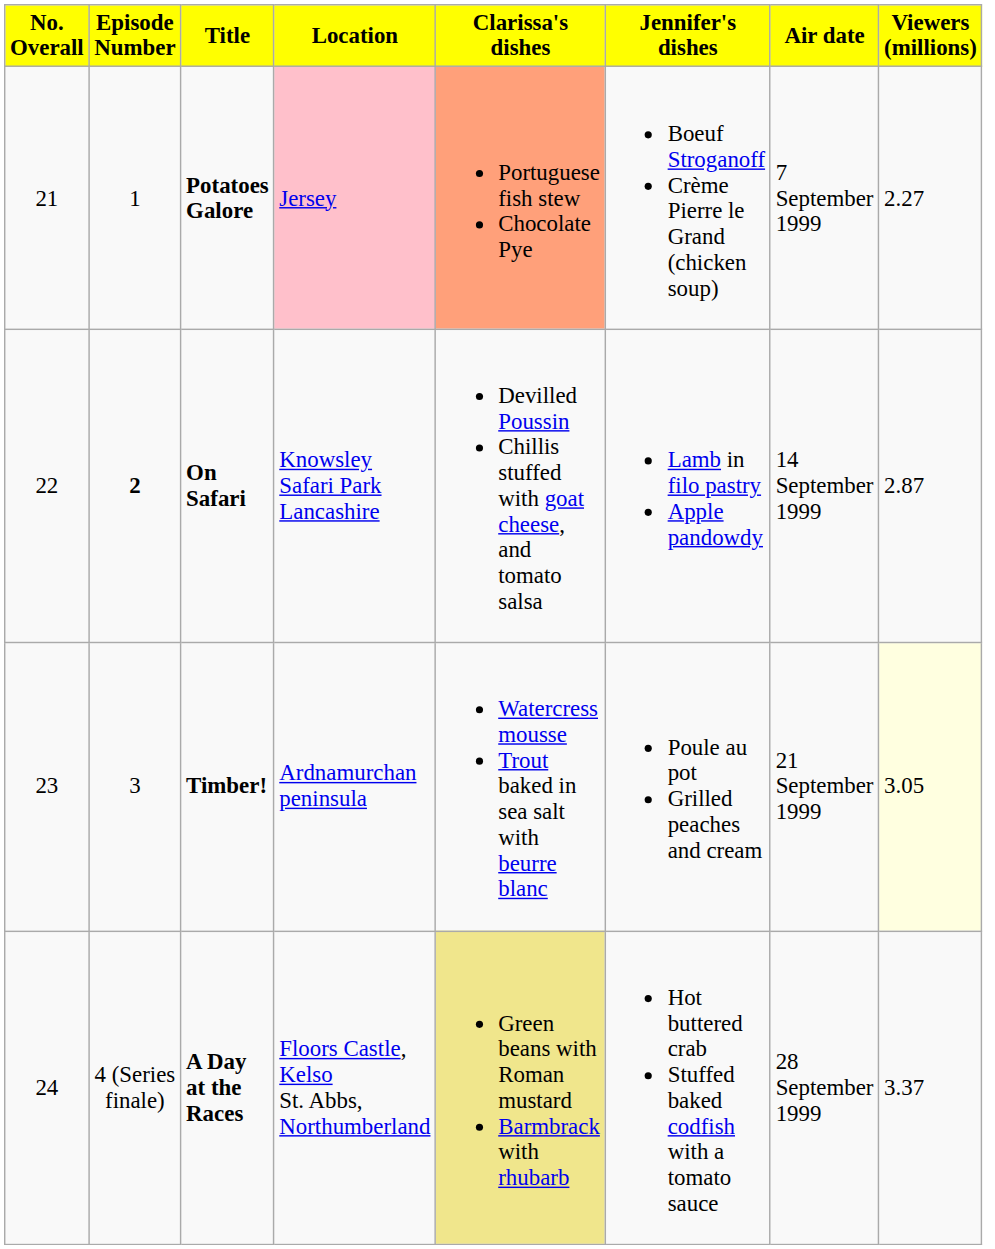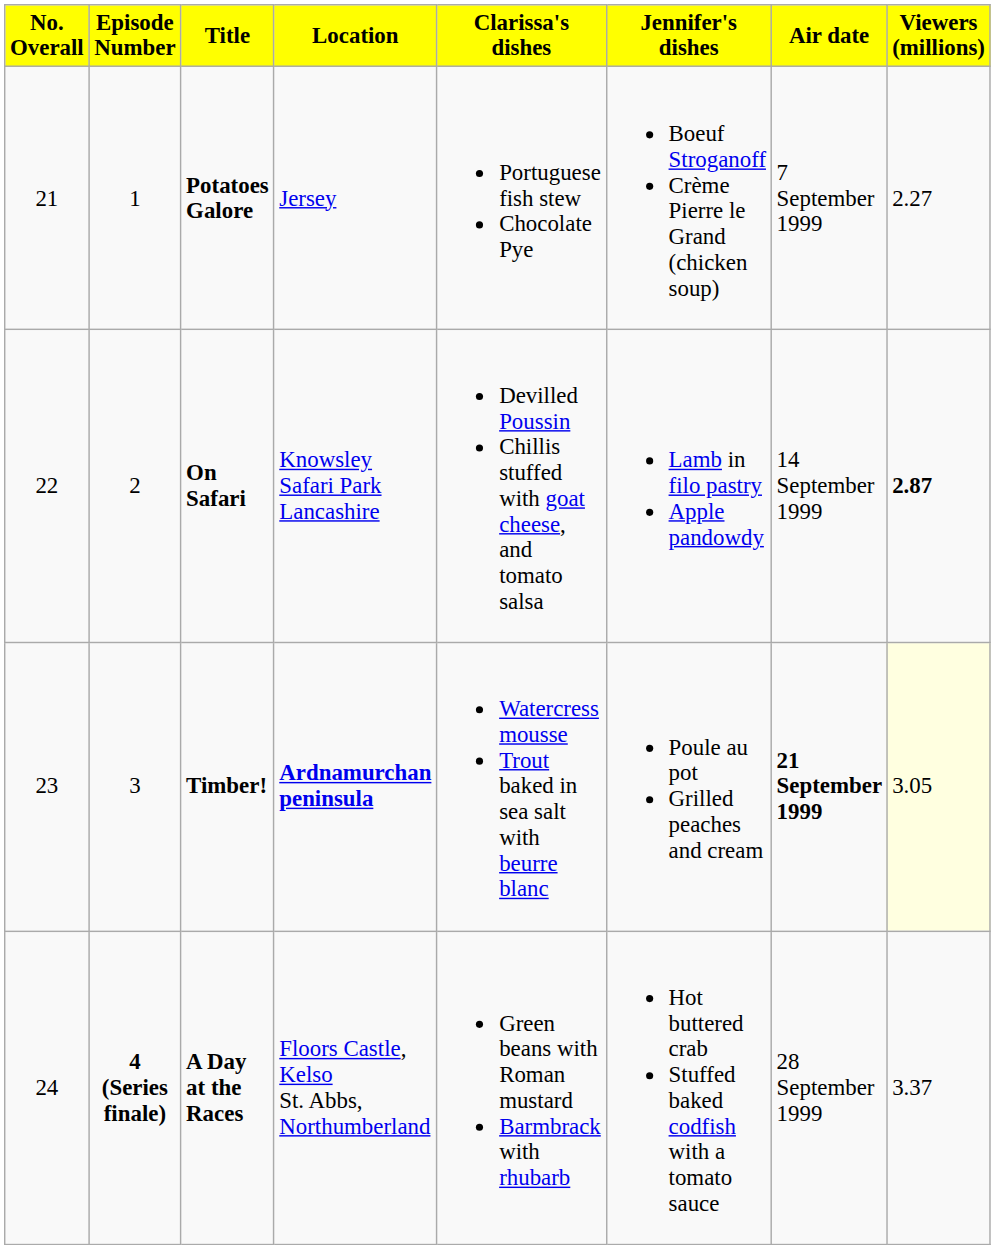(308, 197) pink background -> (308, 197) no background
(520, 211) lightsalmon background -> (521, 211) no background
(135, 485) bold -> (135, 485) normal
(904, 485) normal -> (912, 485) bold
(348, 786) normal -> (355, 786) bold
(825, 786) normal -> (829, 786) bold
(135, 1087) normal -> (135, 1087) bold
(520, 1100) khaki background -> (521, 1100) no background
